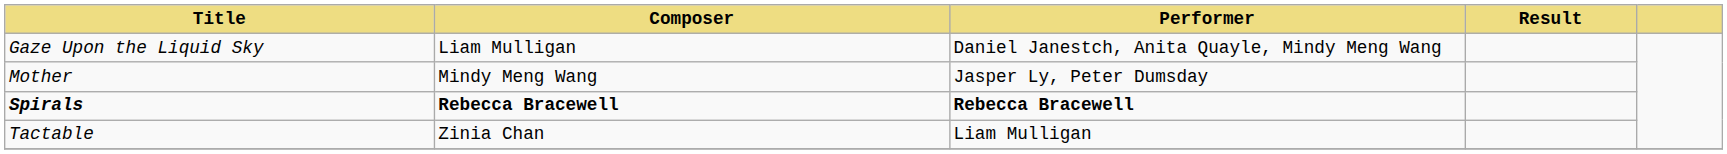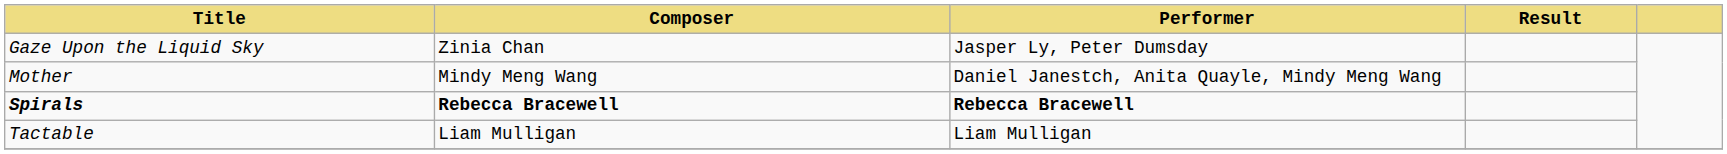(507, 48) Liam Mulligan -> (491, 48) Zinia Chan
(1198, 48) Daniel Janestch, Anita Quayle, Mindy Meng Wang -> (1081, 48) Jasper Ly, Peter Dumsday
(1081, 77) Jasper Ly, Peter Dumsday -> (1198, 77) Daniel Janestch, Anita Quayle, Mindy Meng Wang
(491, 134) Zinia Chan -> (507, 134) Liam Mulligan
